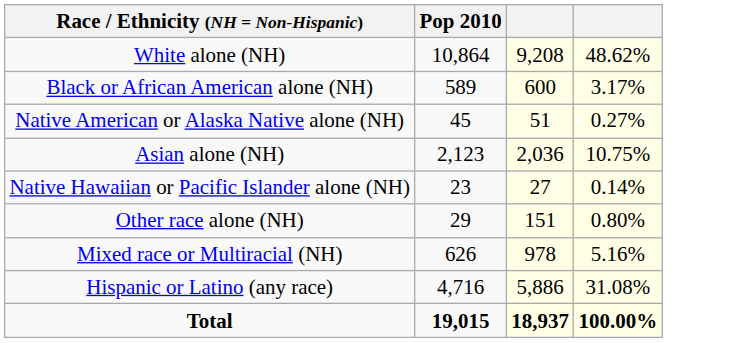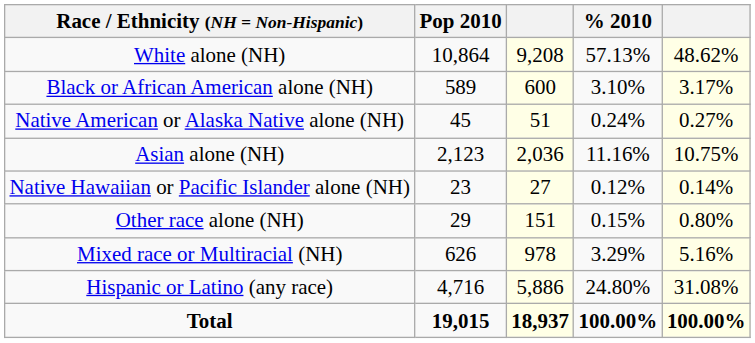+ column: (618, 21)
